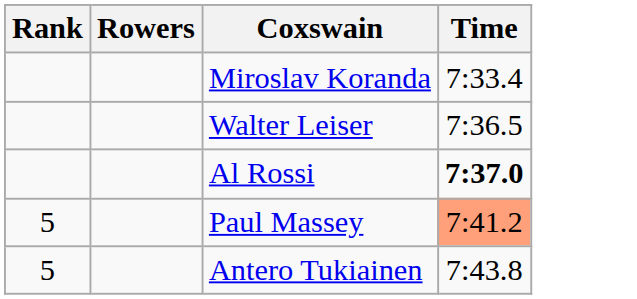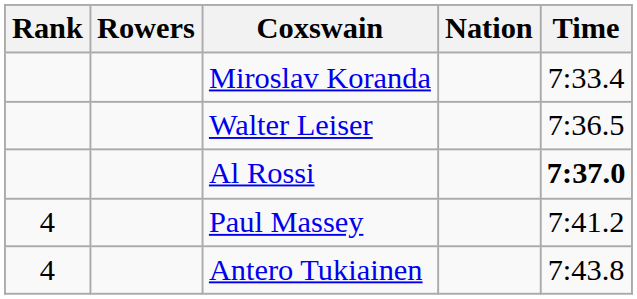+ column: (489, 28)
(47, 221) 5 -> (47, 221) 4
(484, 221) lightsalmon background -> (586, 221) no background
(47, 269) 5 -> (47, 269) 4
